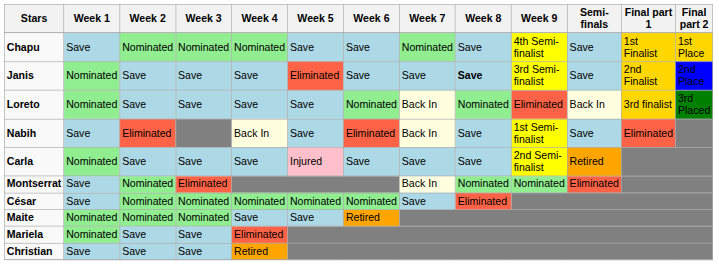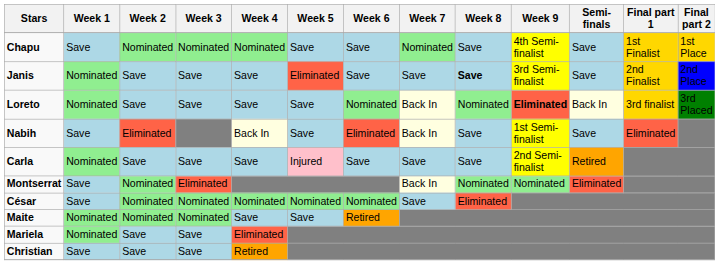(538, 104) normal -> (540, 104) bold
